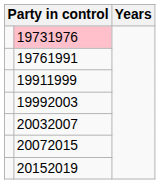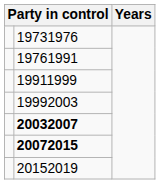(47, 37) pink background -> (47, 37) no background
(47, 124) normal -> (47, 124) bold
(47, 146) normal -> (47, 146) bold
